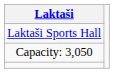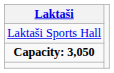(54, 52) normal -> (54, 52) bold
